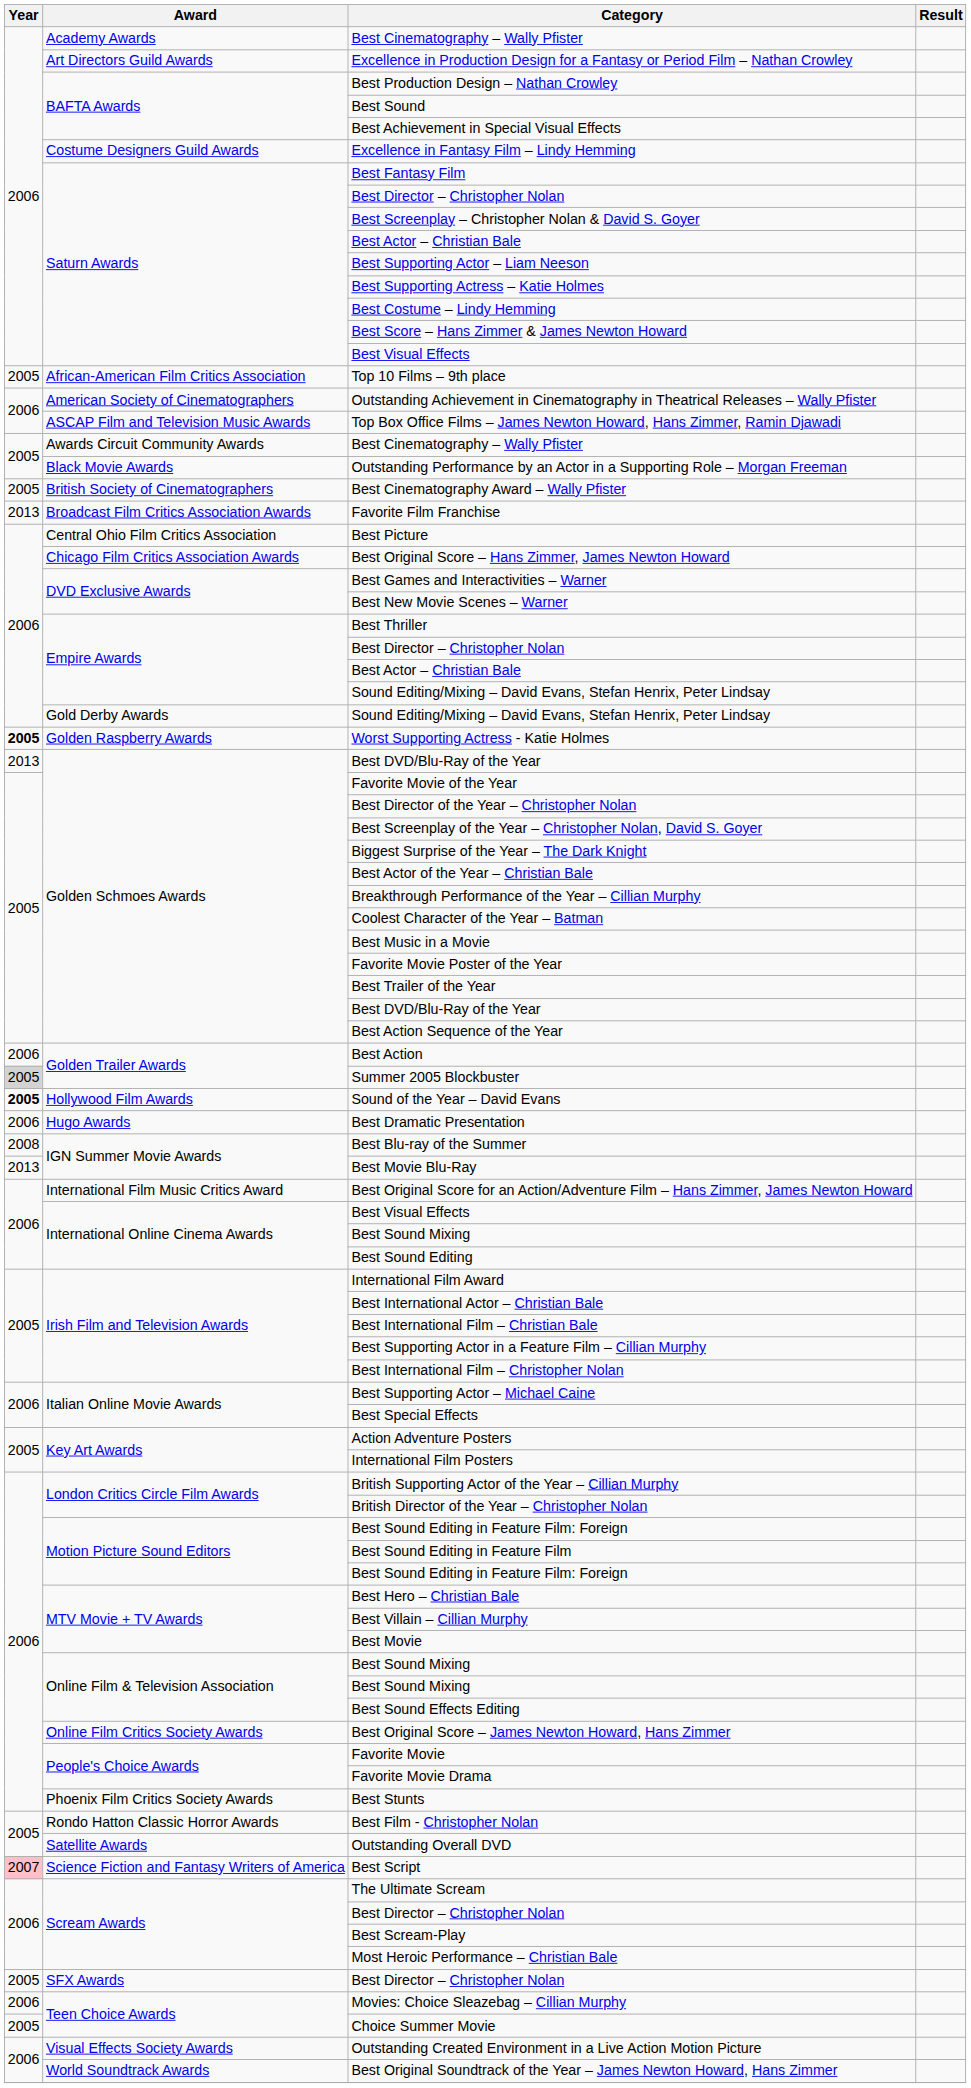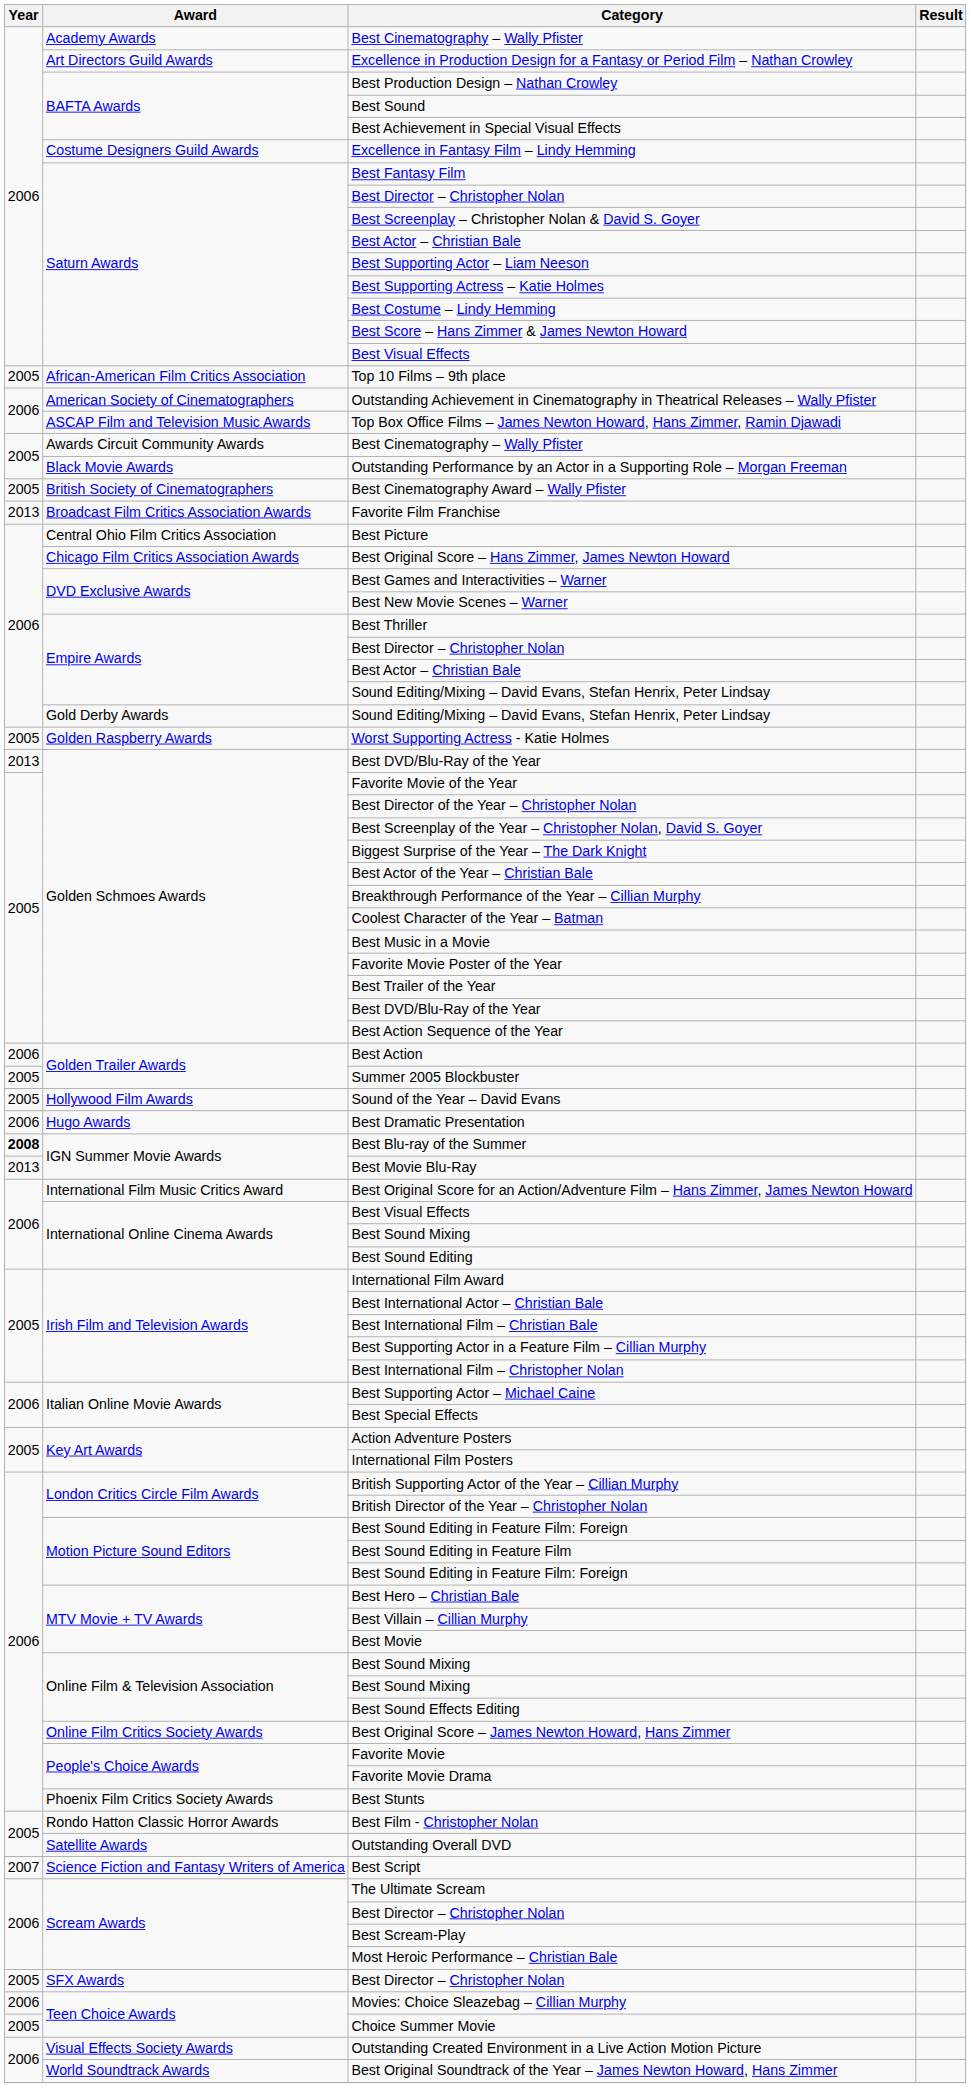(24, 738) bold -> (24, 738) normal
(24, 1077) lightgrey background -> (24, 1077) no background
(24, 1099) bold -> (24, 1099) normal
(24, 1144) normal -> (24, 1144) bold
(24, 1867) pink background -> (24, 1867) no background
